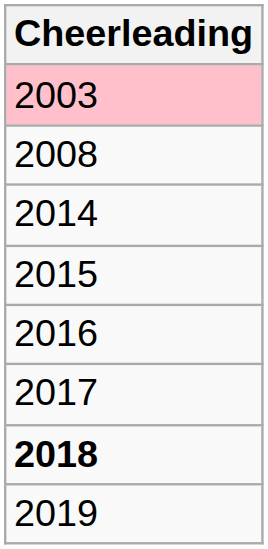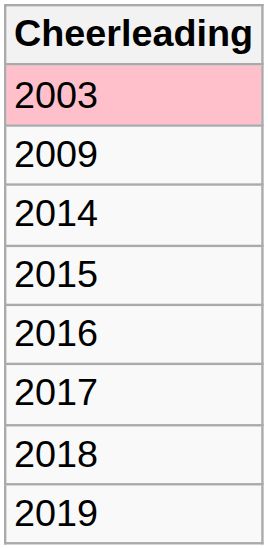(56, 154) 2008 -> (56, 154) 2009
(56, 453) bold -> (56, 453) normal
